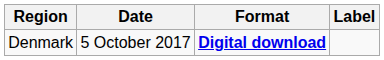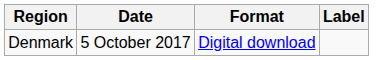(262, 42) bold -> (257, 42) normal
